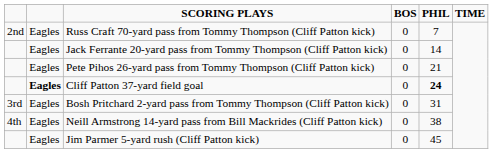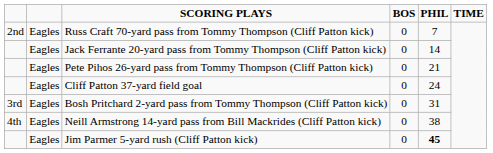(45, 85) bold -> (44, 85) normal
(436, 85) bold -> (434, 85) normal
(436, 139) normal -> (434, 139) bold
